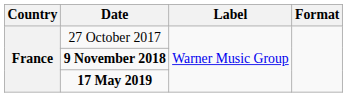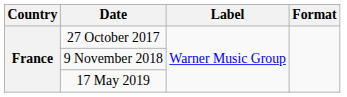(115, 59) bold -> (113, 59) normal
(115, 80) bold -> (113, 80) normal
